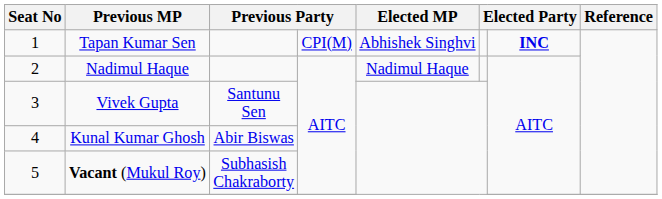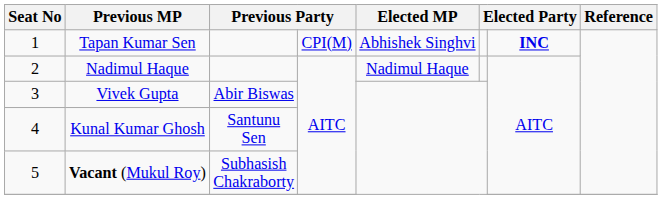(254, 103) Santunu Sen -> (254, 94) Abir Biswas
(254, 138) Abir Biswas -> (254, 128) Santunu Sen
